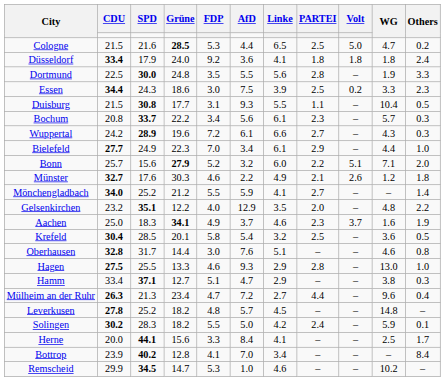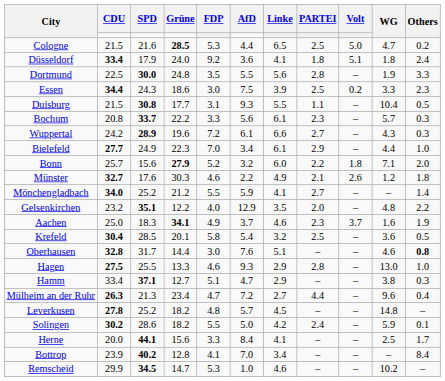(355, 60) 1.8 -> (355, 60) 5.1
(214, 119) 3.4 -> (214, 119) 3.3
(355, 163) 5.1 -> (355, 163) 1.8
(423, 252) normal -> (423, 252) bold
(147, 325) 28.3 -> (147, 325) 28.6
